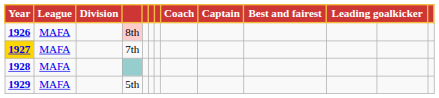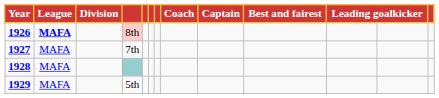(55, 32) normal -> (55, 32) bold
(19, 49) gold background -> (19, 49) no background
